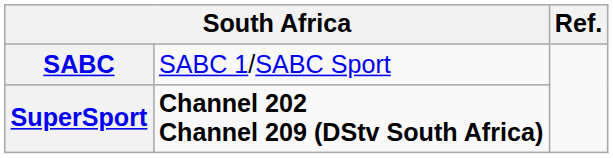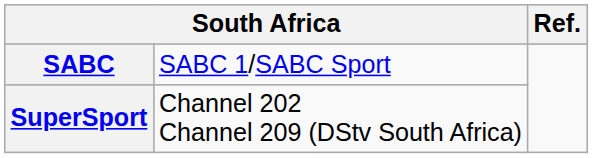(351, 118) bold -> (340, 118) normal
